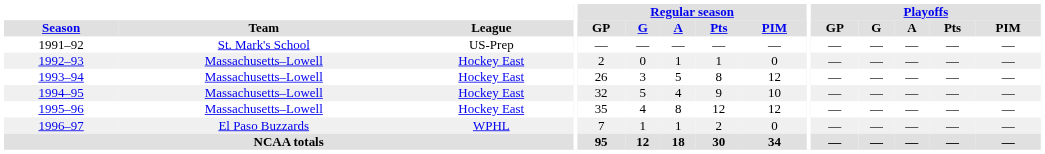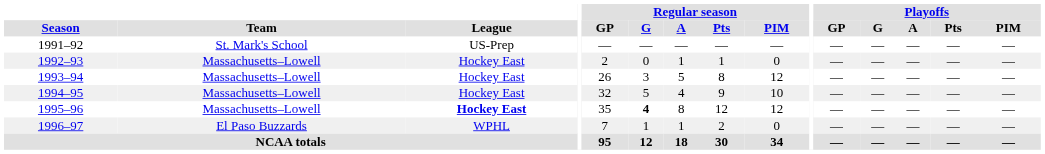(491, 109) normal -> (492, 109) bold
(643, 109) normal -> (646, 109) bold
